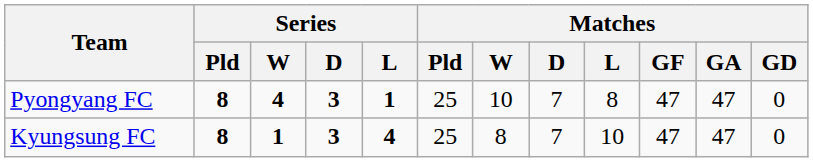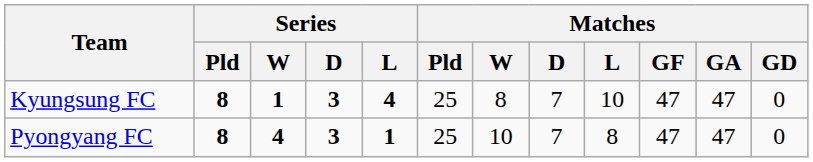rows swapped: (83, 136) <-> (81, 99)
